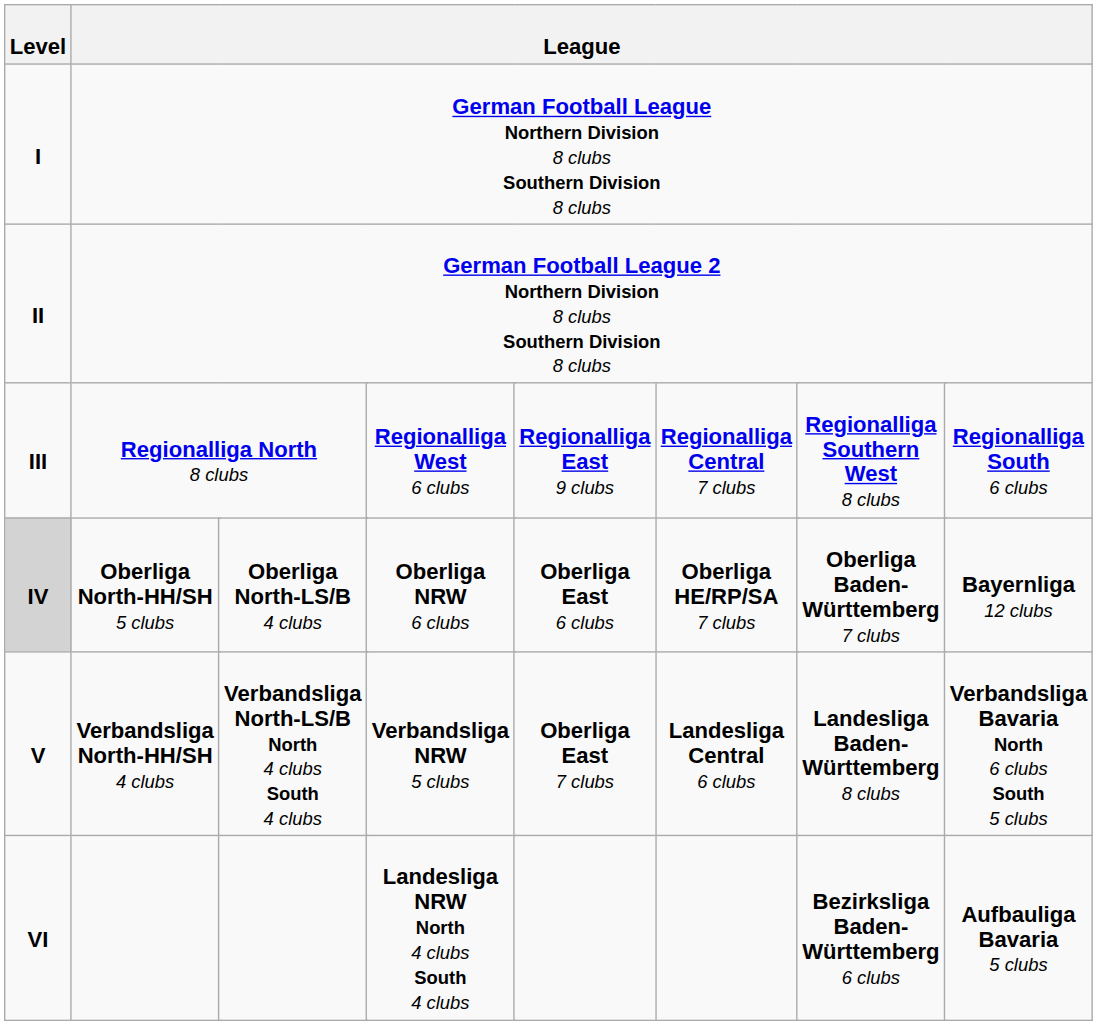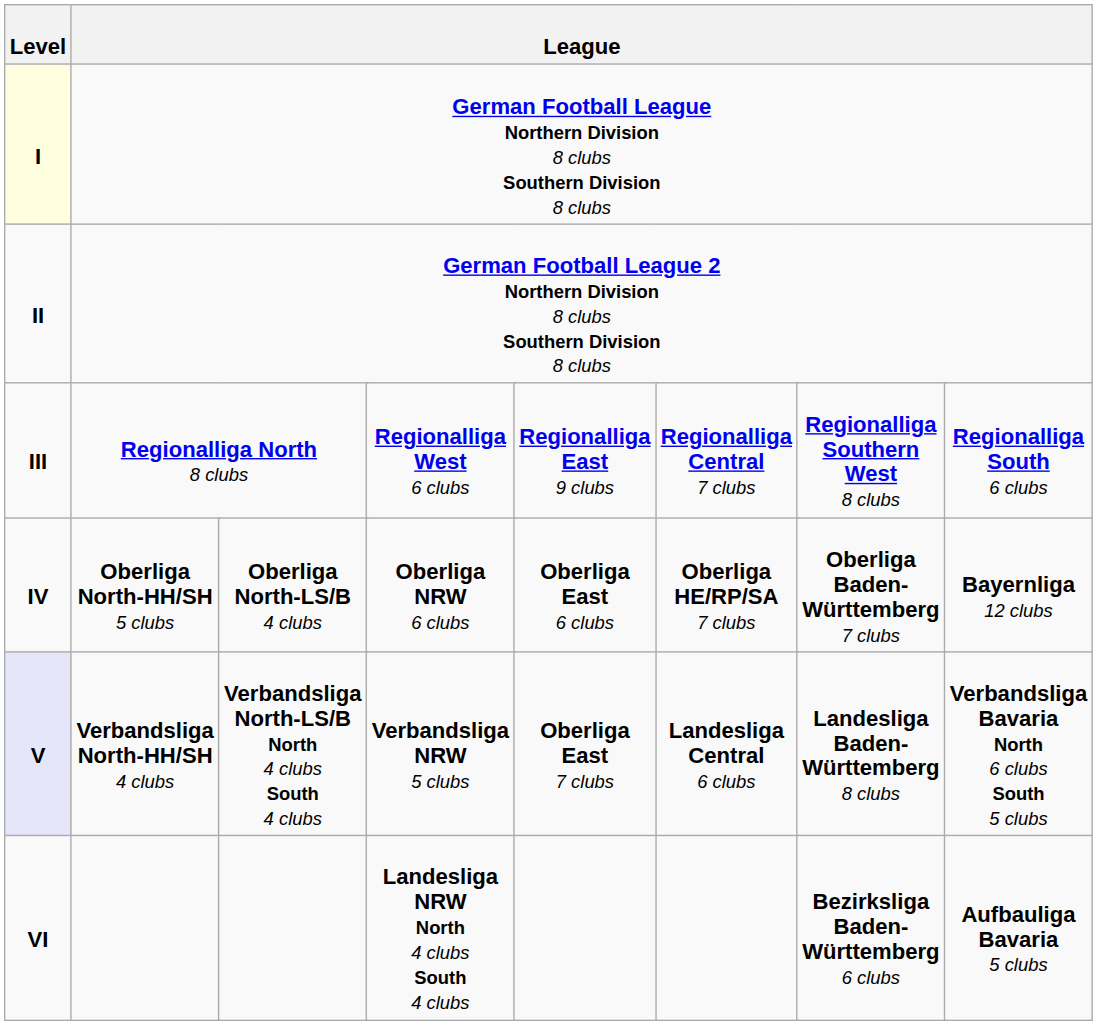(38, 156) no background -> (38, 156) lightyellow background
(38, 596) lightgrey background -> (38, 596) no background
(38, 755) no background -> (38, 755) lavender background
